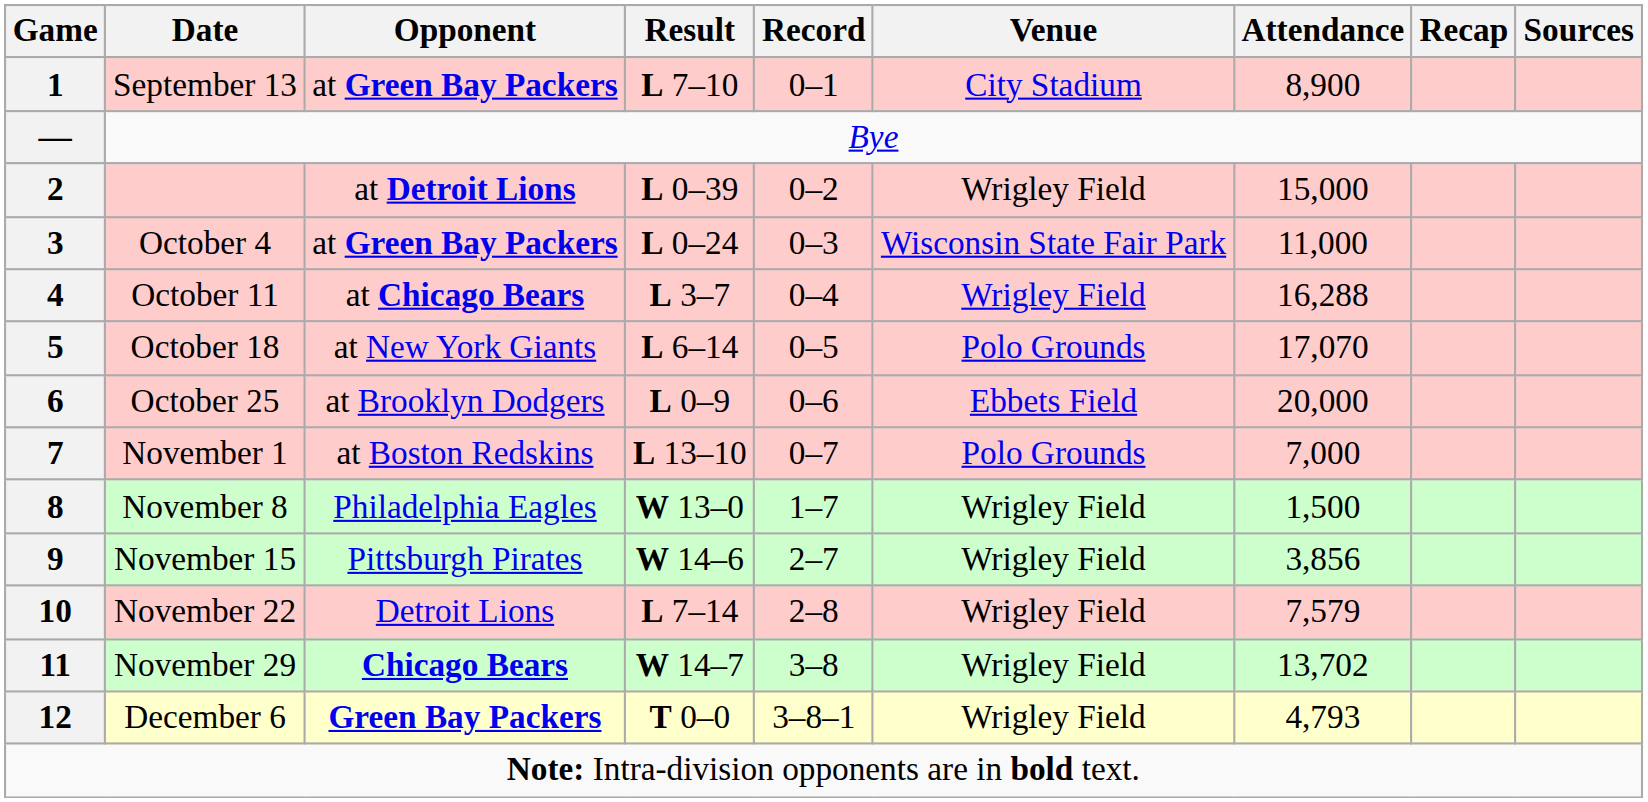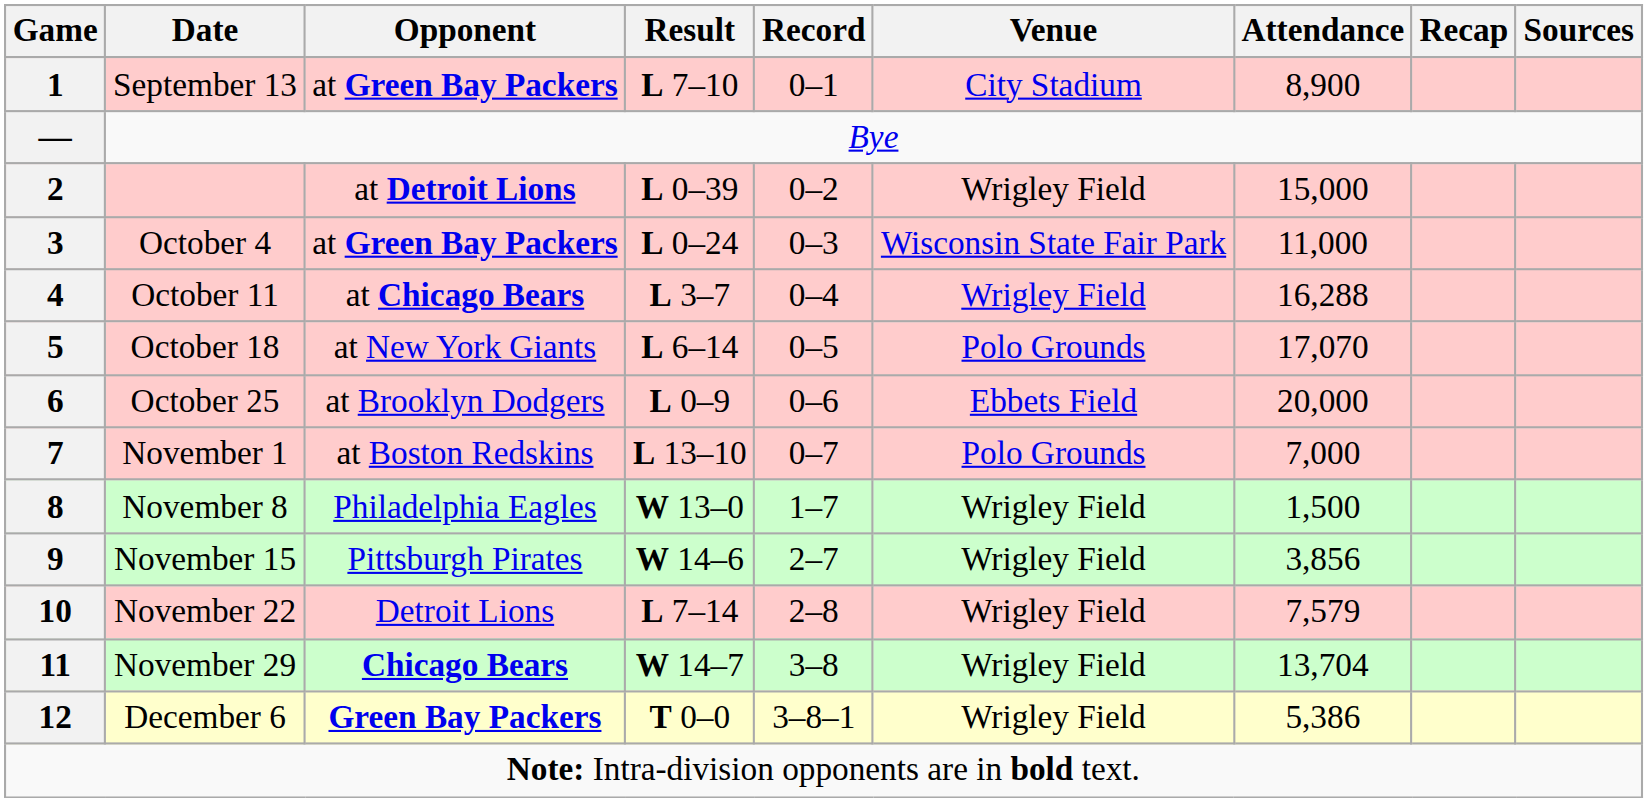(1323, 664) 13,702 -> (1323, 664) 13,704
(1323, 717) 4,793 -> (1323, 717) 5,386
